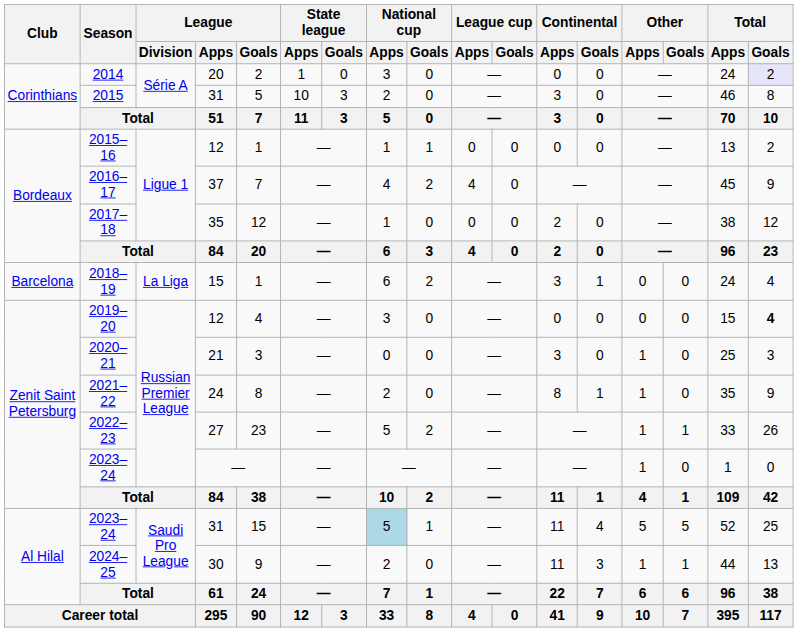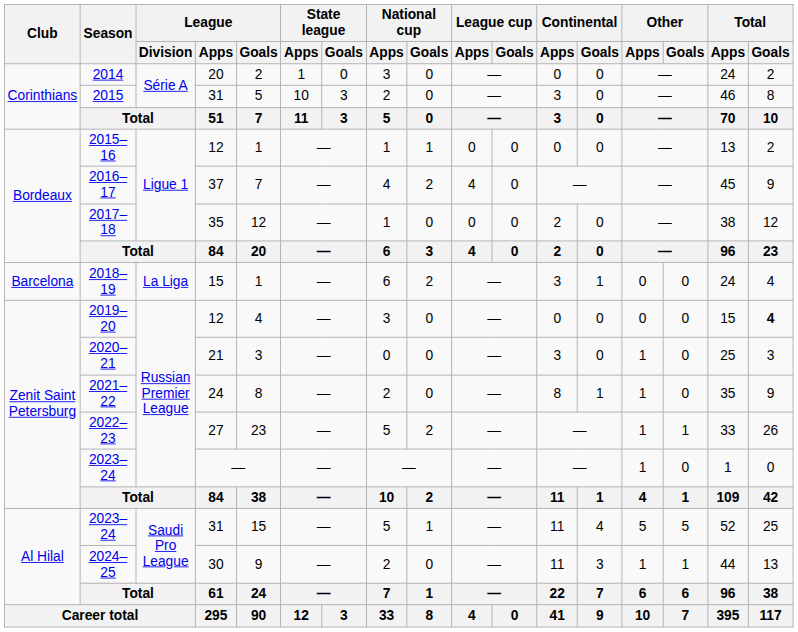(771, 74) lavender background -> (771, 74) no background
(387, 527) lightblue background -> (387, 527) no background
